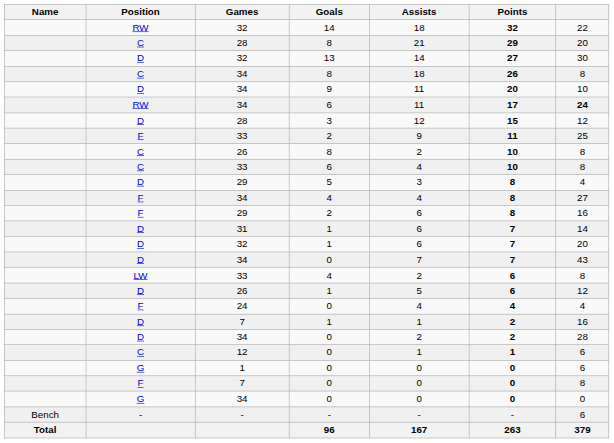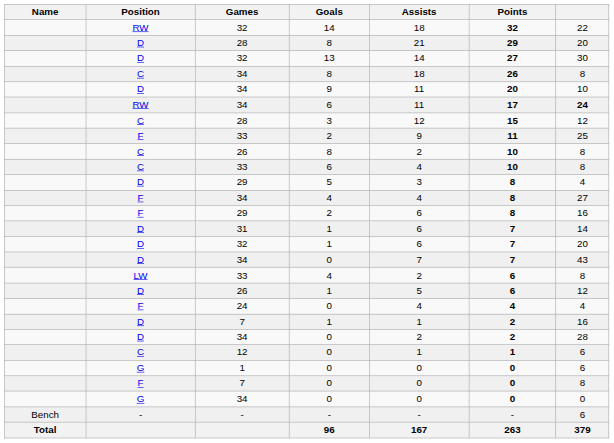(141, 43) C -> (141, 43) D
(141, 120) D -> (141, 120) C
